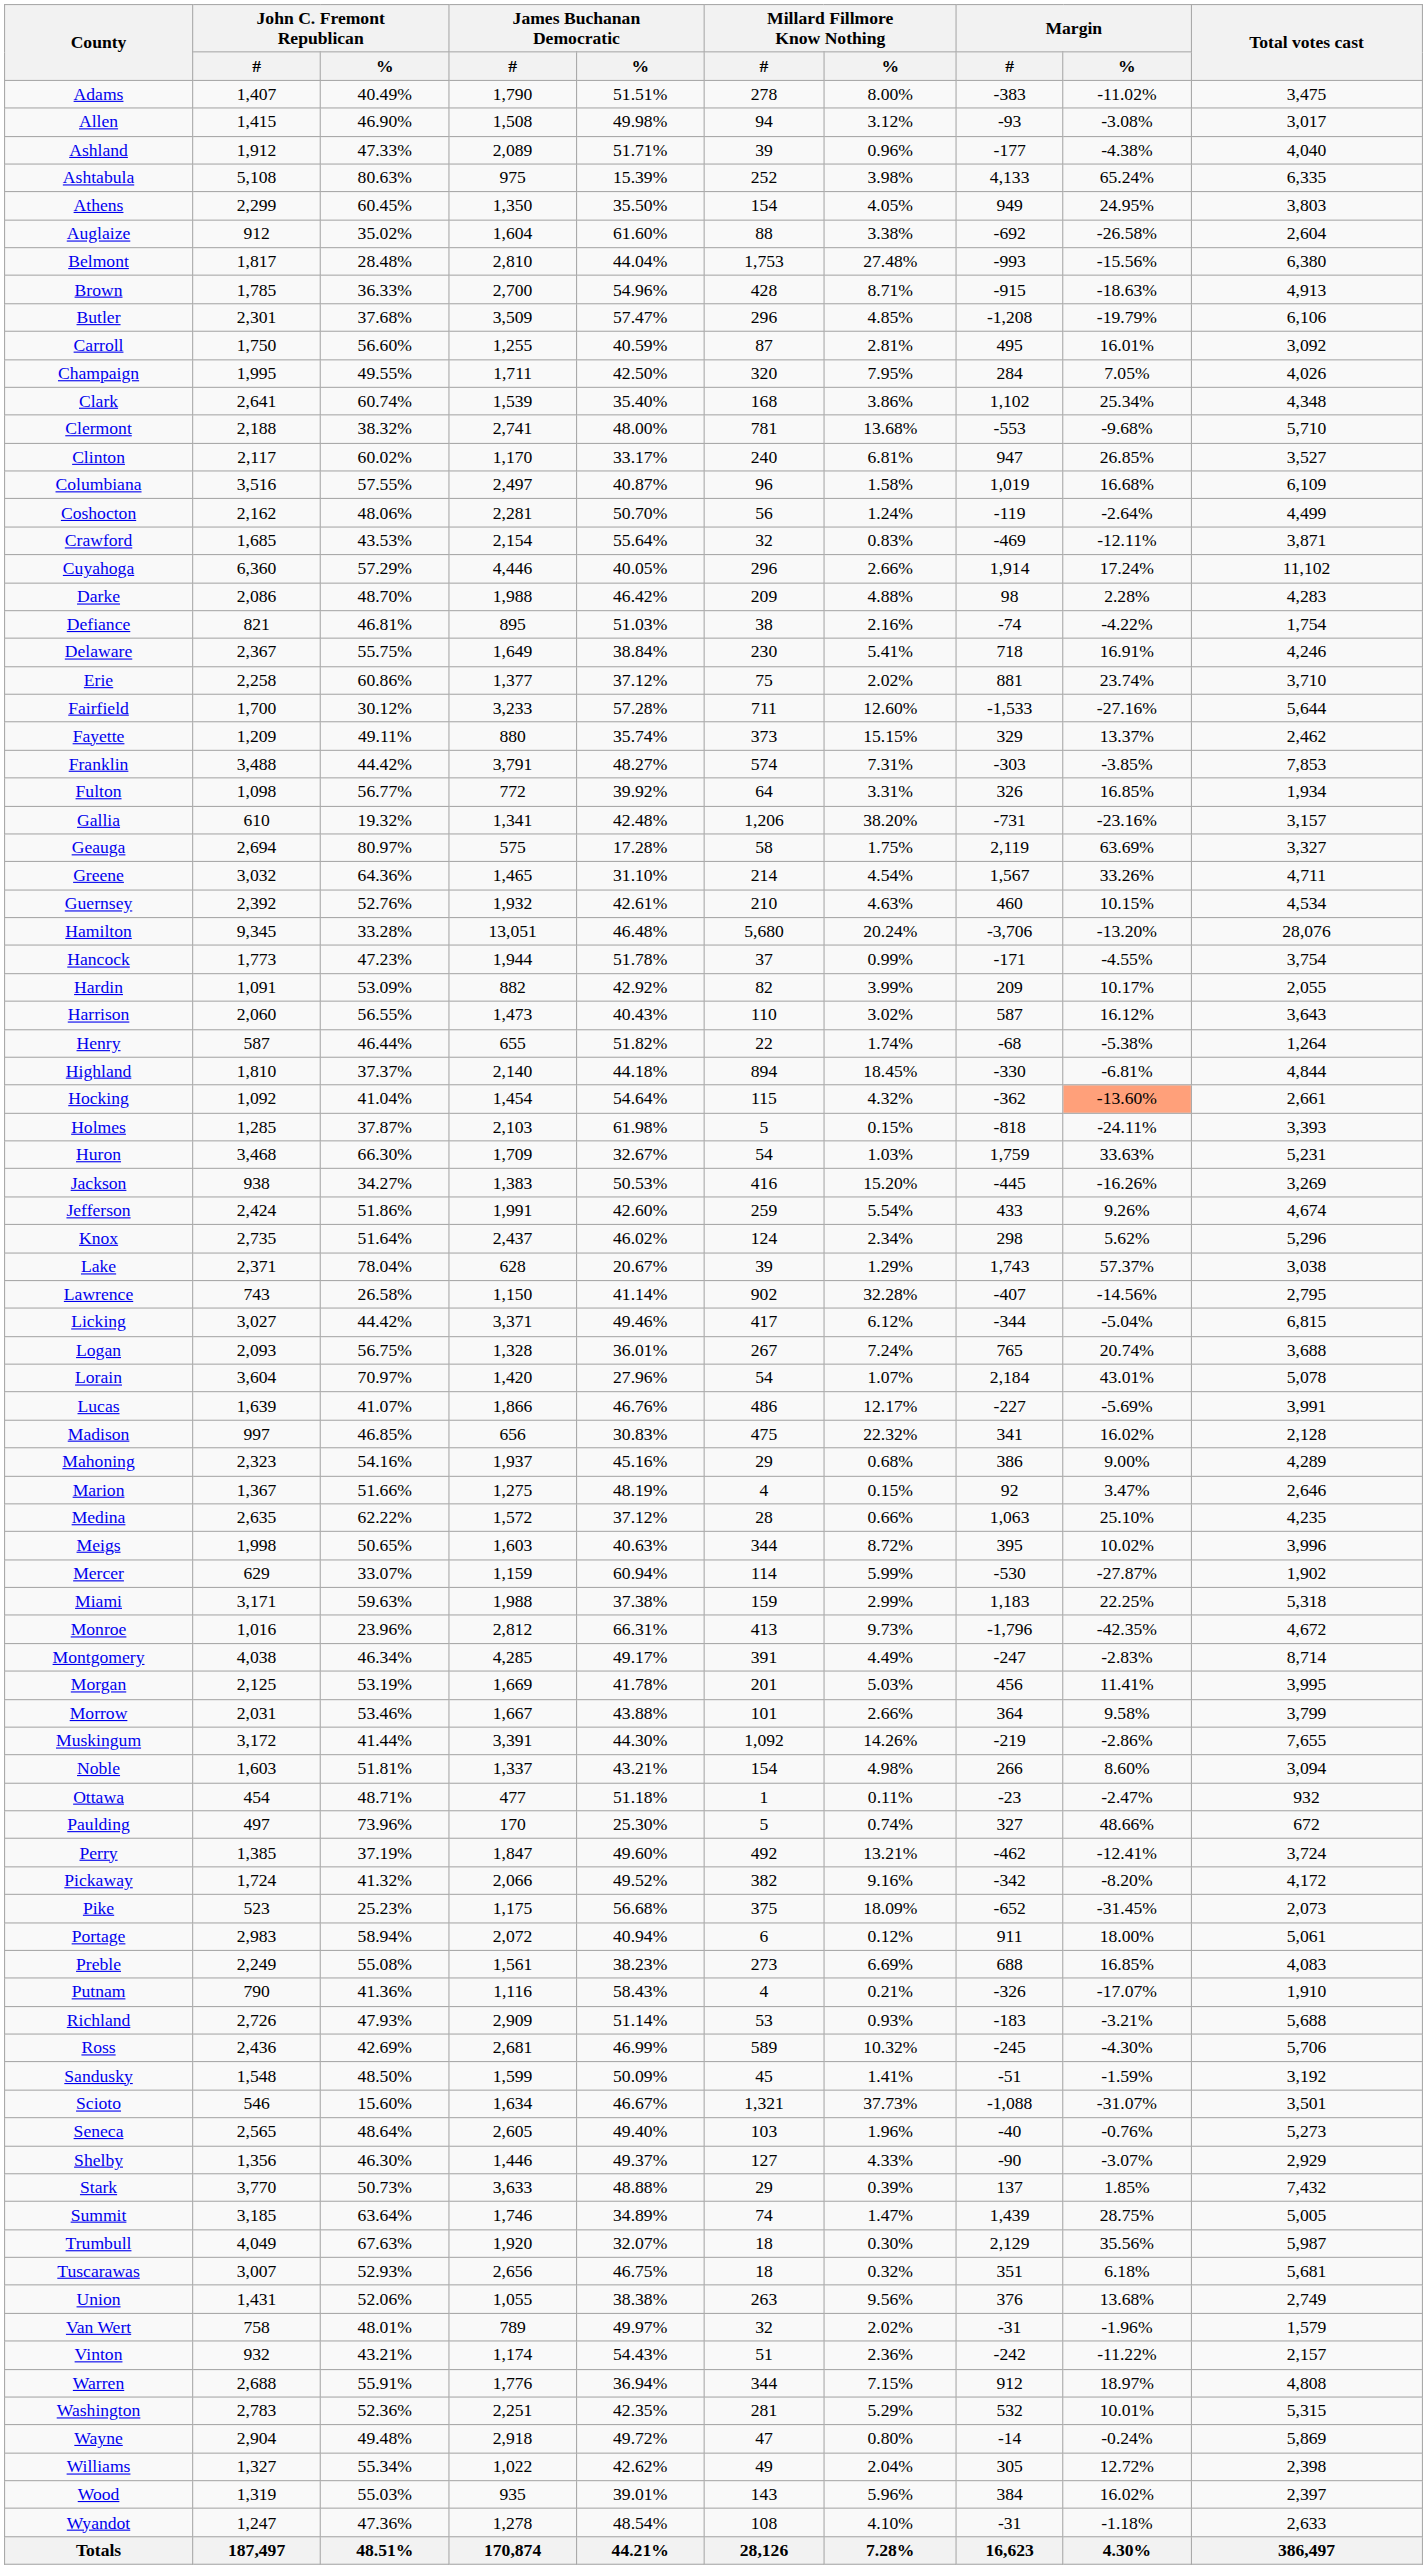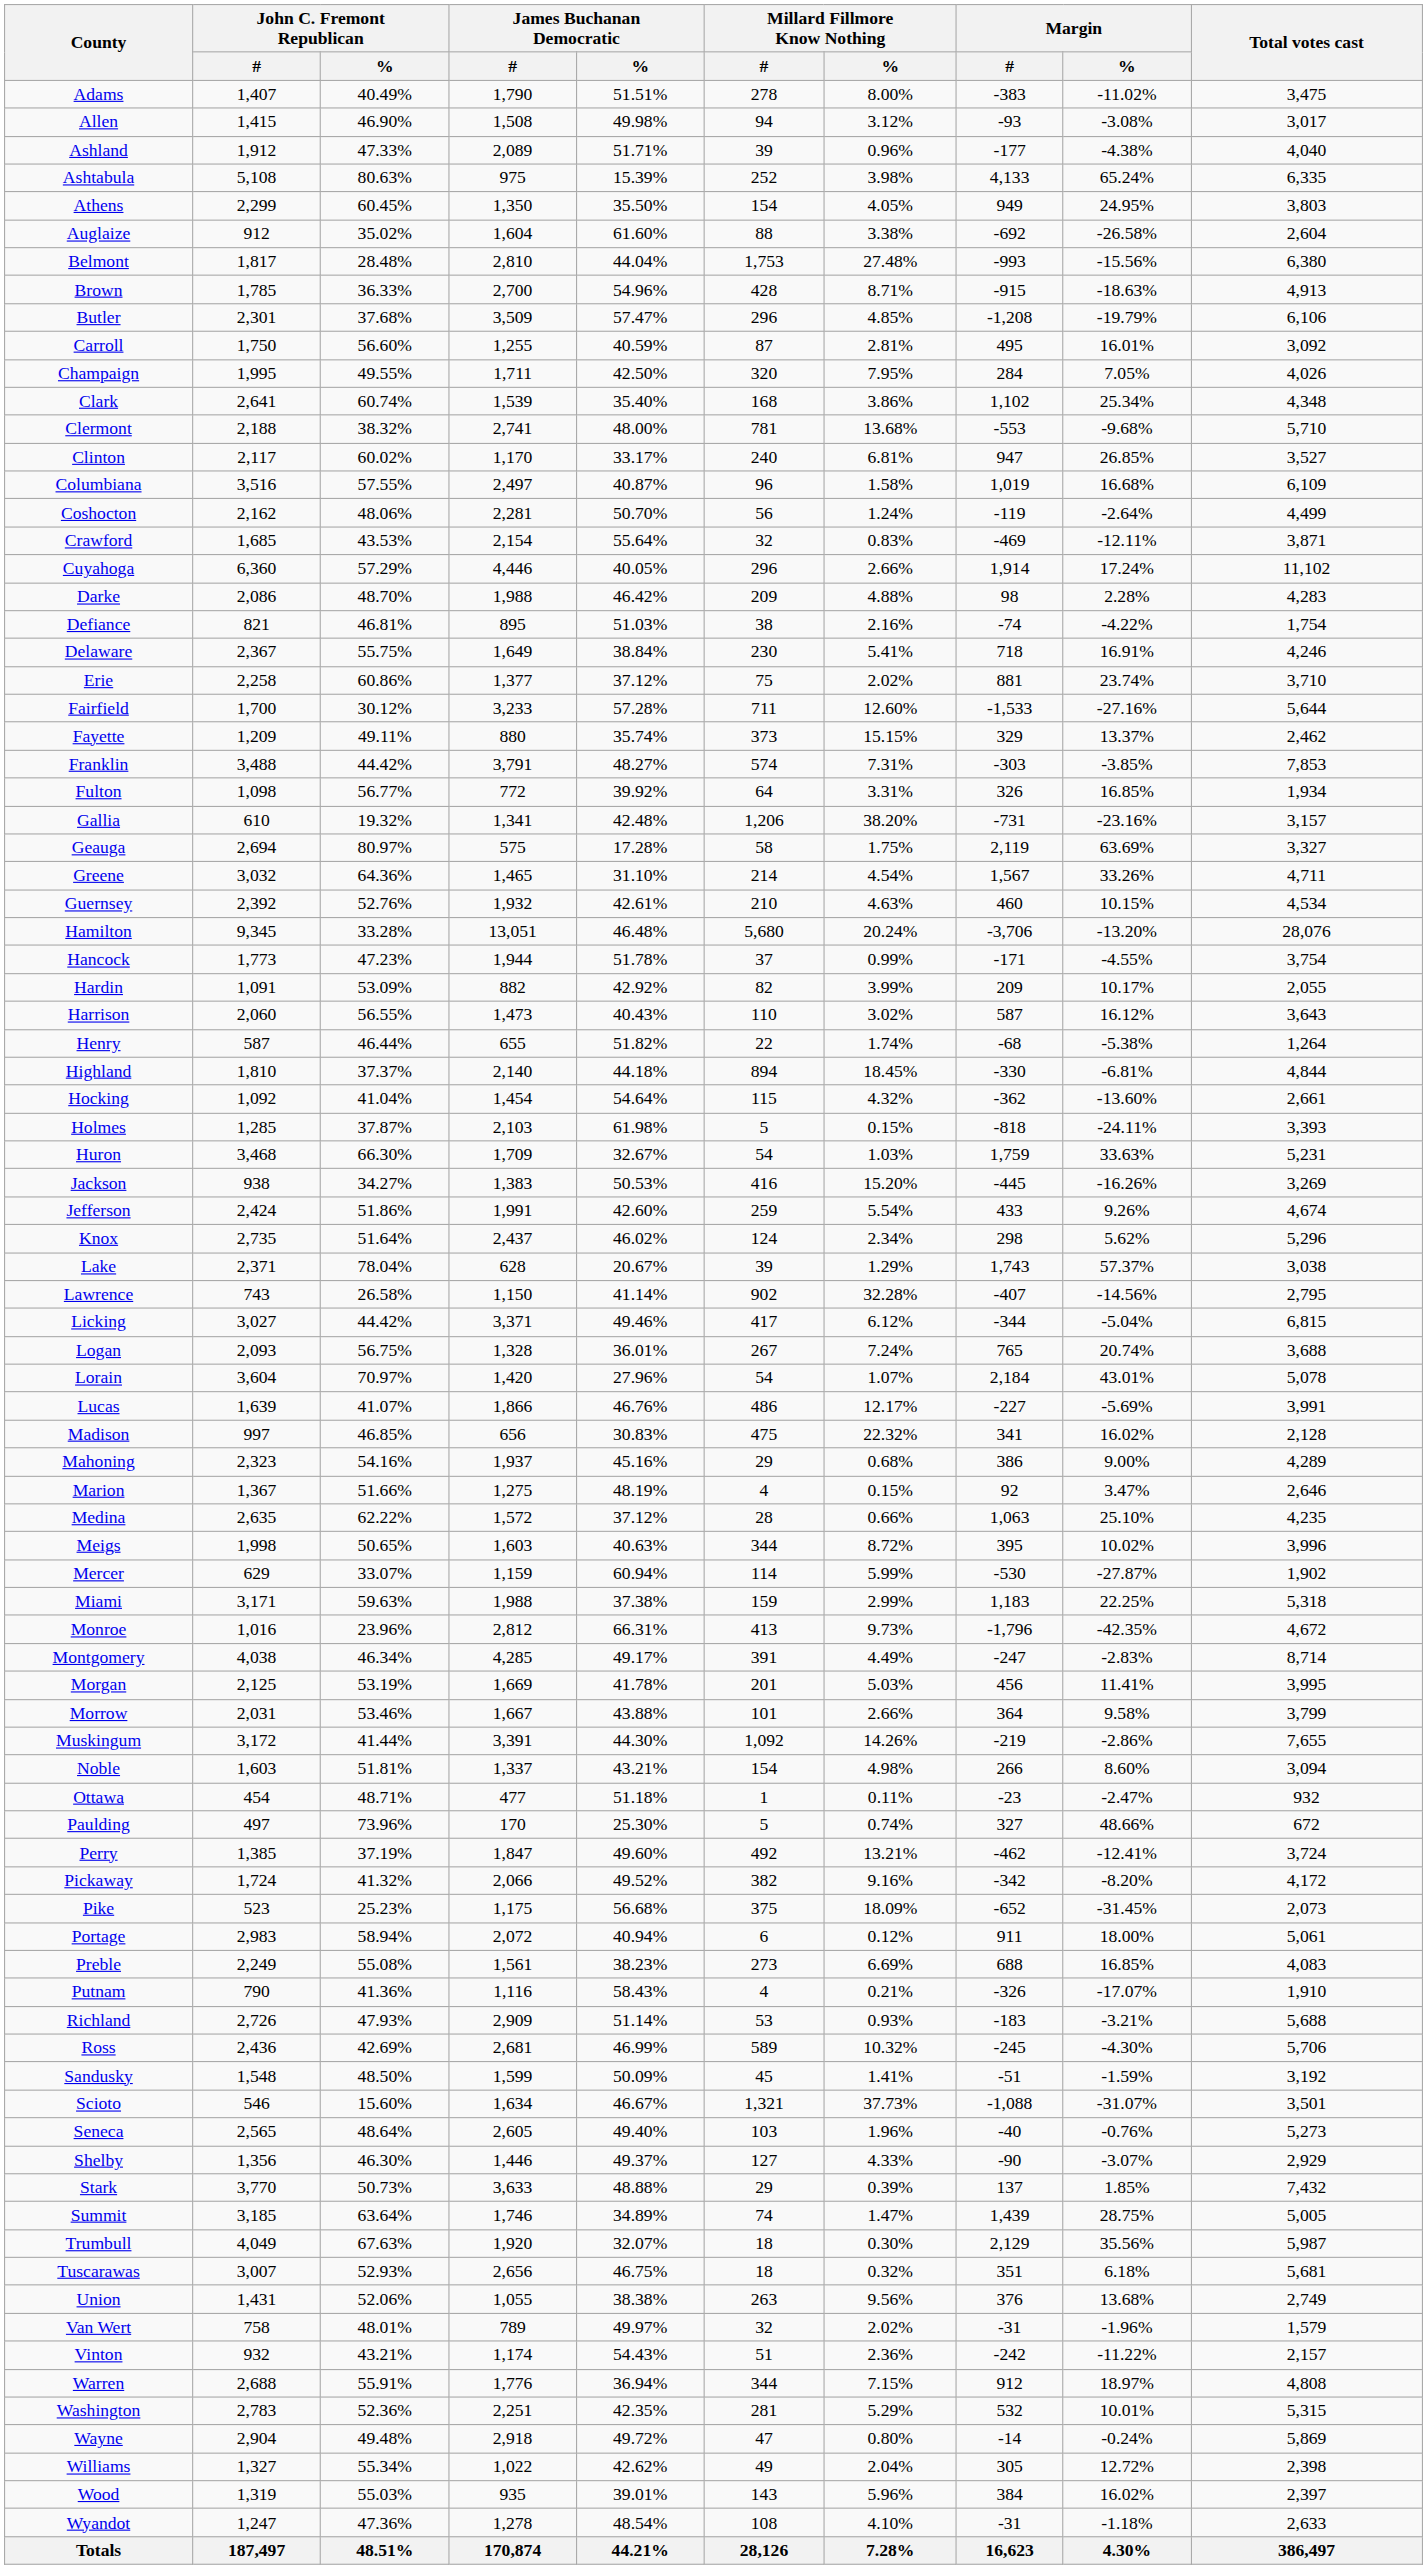(1127, 1098) lightsalmon background -> (1127, 1098) no background
